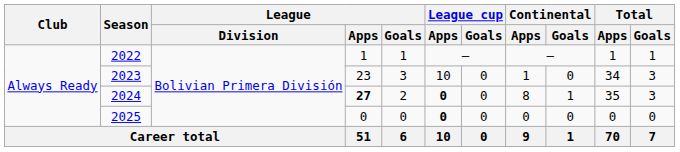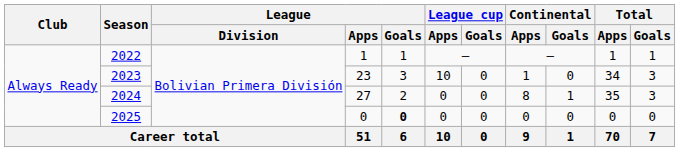(363, 96) bold -> (363, 96) normal
(443, 96) bold -> (443, 96) normal
(403, 116) normal -> (403, 116) bold
(443, 116) bold -> (443, 116) normal
